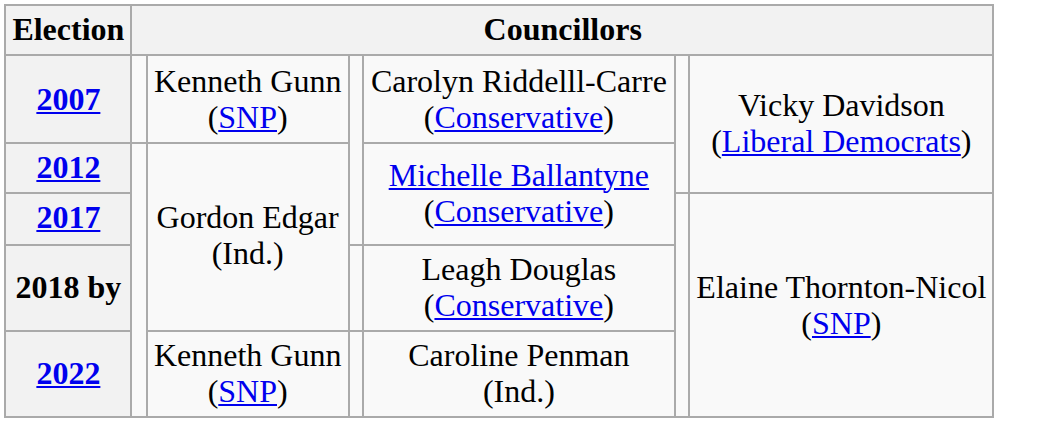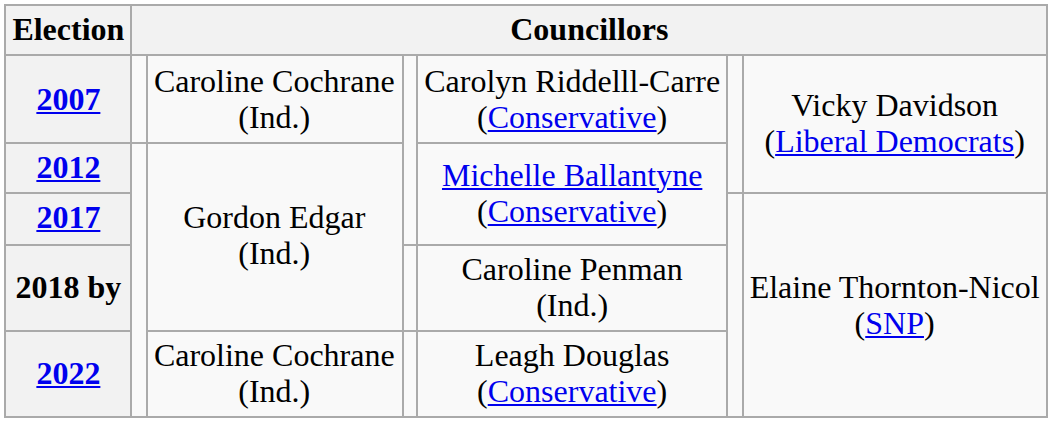(248, 98) Kenneth Gunn (SNP) -> (274, 98) Caroline Cochrane (Ind.)
(519, 286) Leagh Douglas (Conservative) -> (572, 286) Caroline Penman (Ind.)
(248, 373) Kenneth Gunn (SNP) -> (274, 373) Caroline Cochrane (Ind.)
(519, 373) Caroline Penman (Ind.) -> (572, 373) Leagh Douglas (Conservative)
